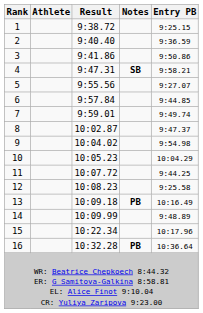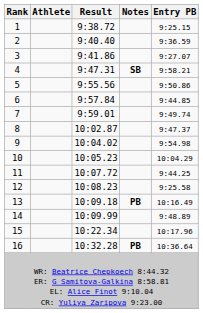(175, 56) 9:50.86 -> (175, 56) 9:27.07
(175, 85) 9:27.07 -> (175, 85) 9:50.86
